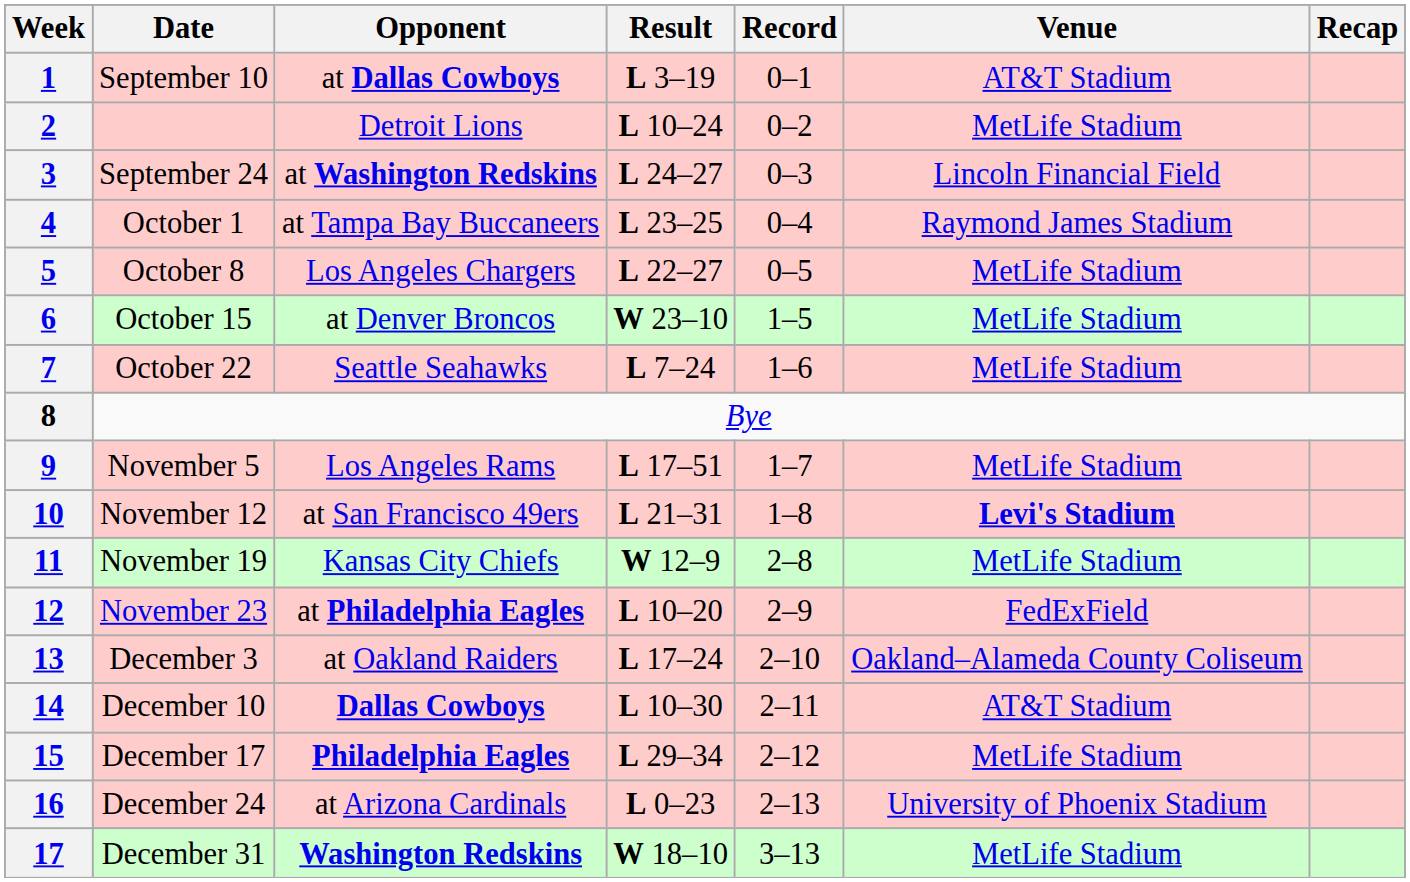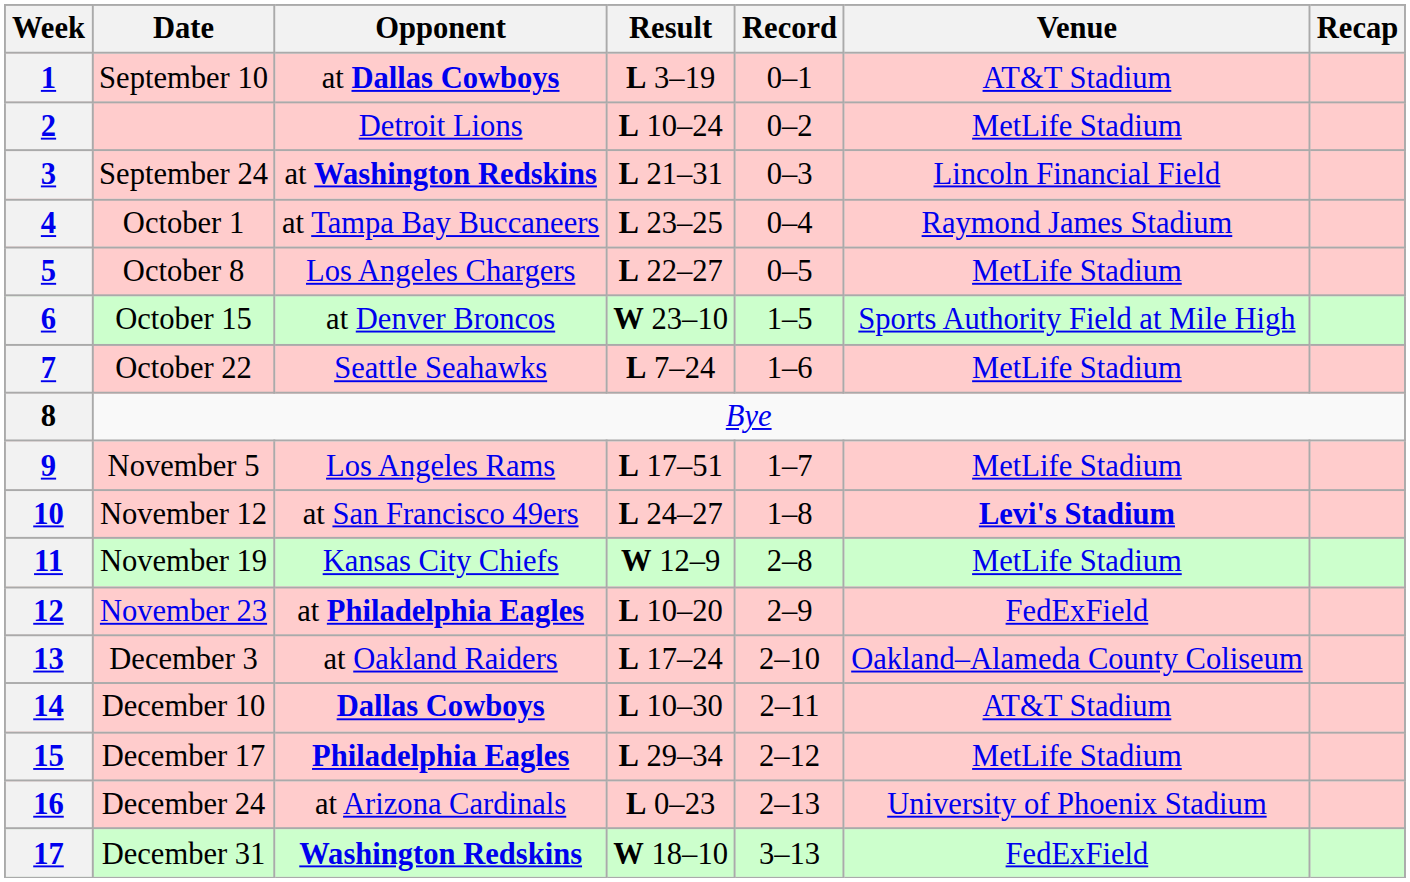(671, 174) L 24–27 -> (671, 174) L 21–31
(1077, 319) MetLife Stadium -> (1077, 319) Sports Authority Field at Mile High
(671, 513) L 21–31 -> (671, 513) L 24–27
(1077, 852) MetLife Stadium -> (1077, 852) FedExField
